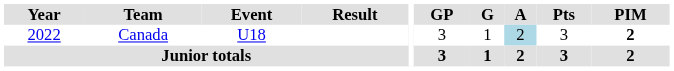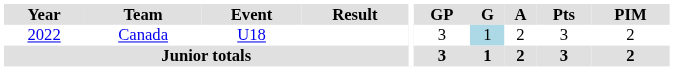(487, 35) no background -> (487, 35) lightblue background
(520, 35) lightblue background -> (520, 35) no background
(631, 35) bold -> (631, 35) normal
